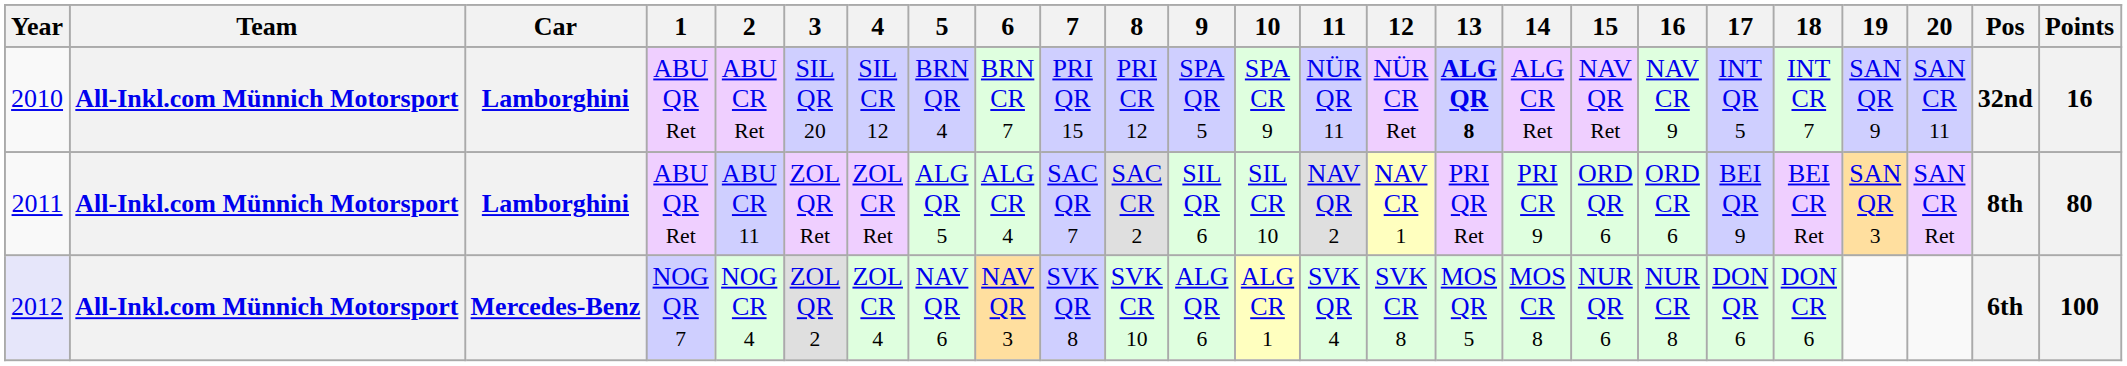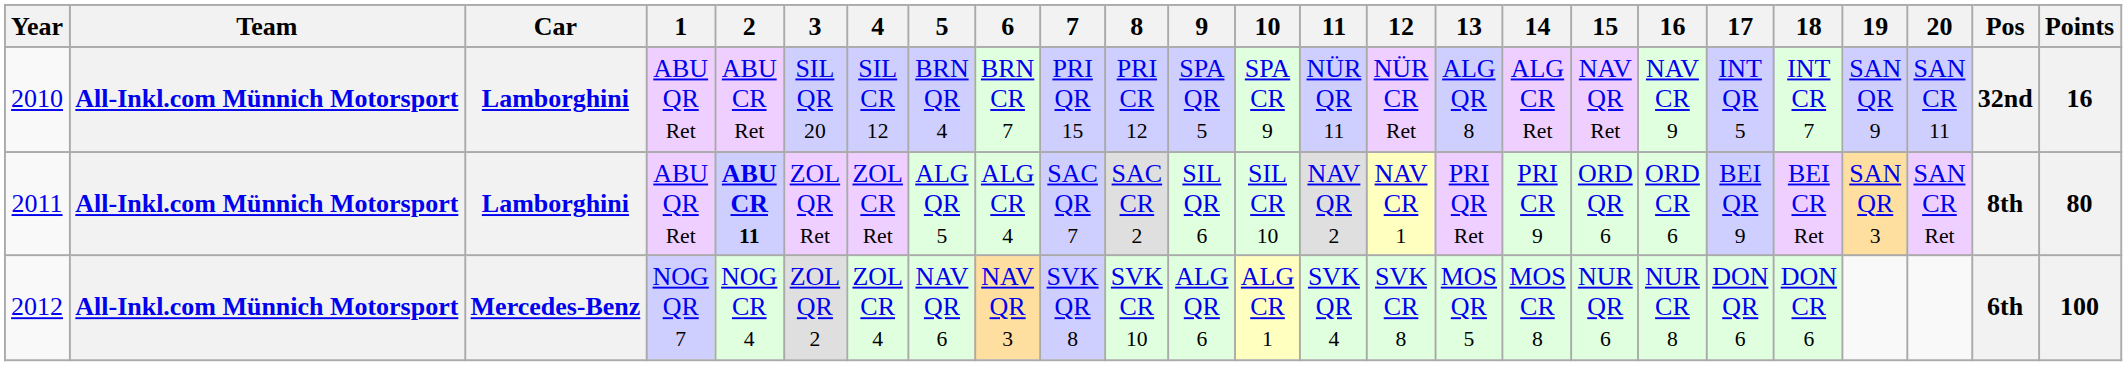(1469, 98) bold -> (1469, 97) normal
(749, 201) normal -> (749, 202) bold
(37, 306) lavender background -> (37, 306) no background
